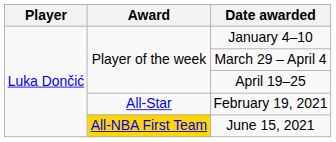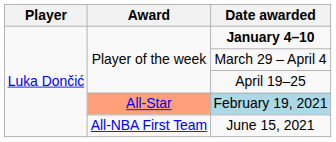(270, 37) normal -> (270, 37) bold
(149, 103) no background -> (149, 103) lightsalmon background
(270, 103) no background -> (270, 103) lightblue background
(149, 125) gold background -> (149, 125) no background
